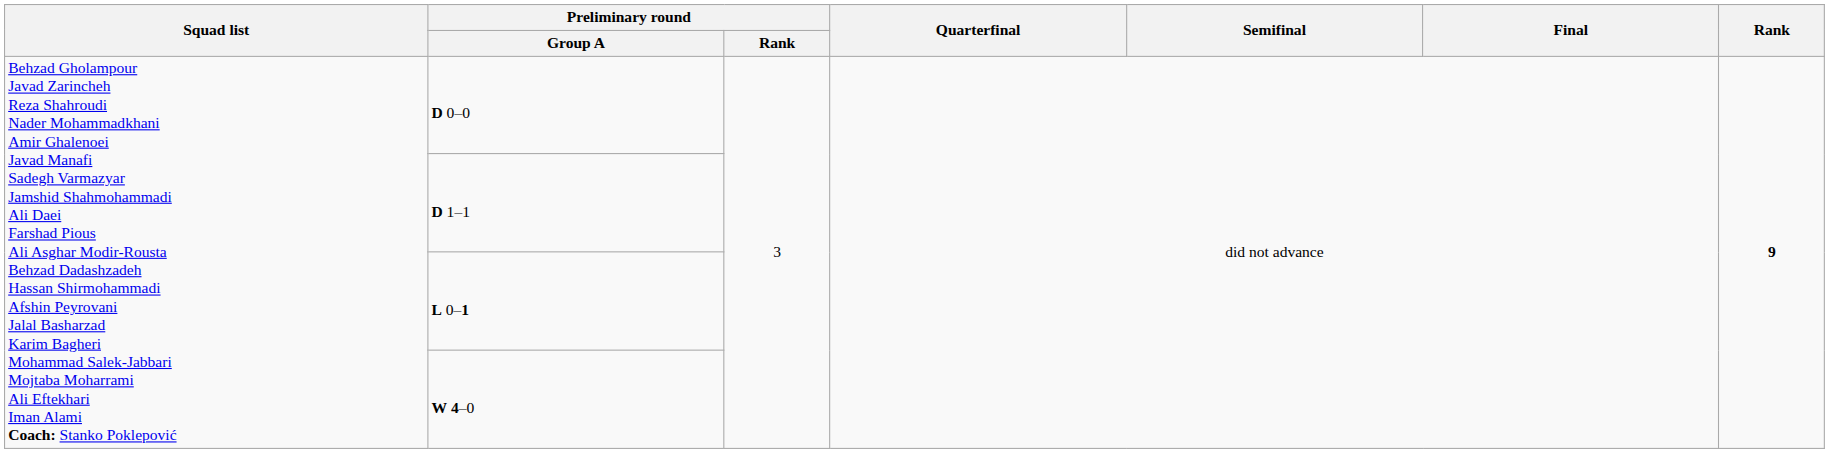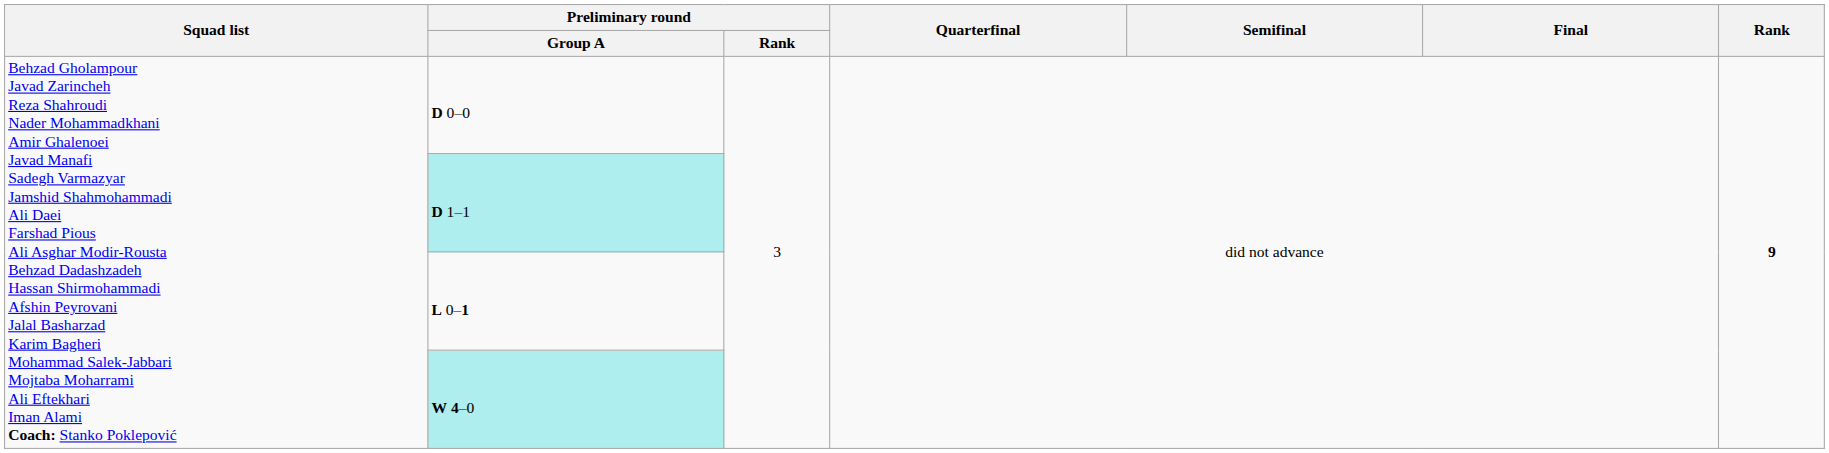(451, 212) no background -> (451, 212) paleturquoise background
(453, 409) no background -> (453, 409) paleturquoise background
